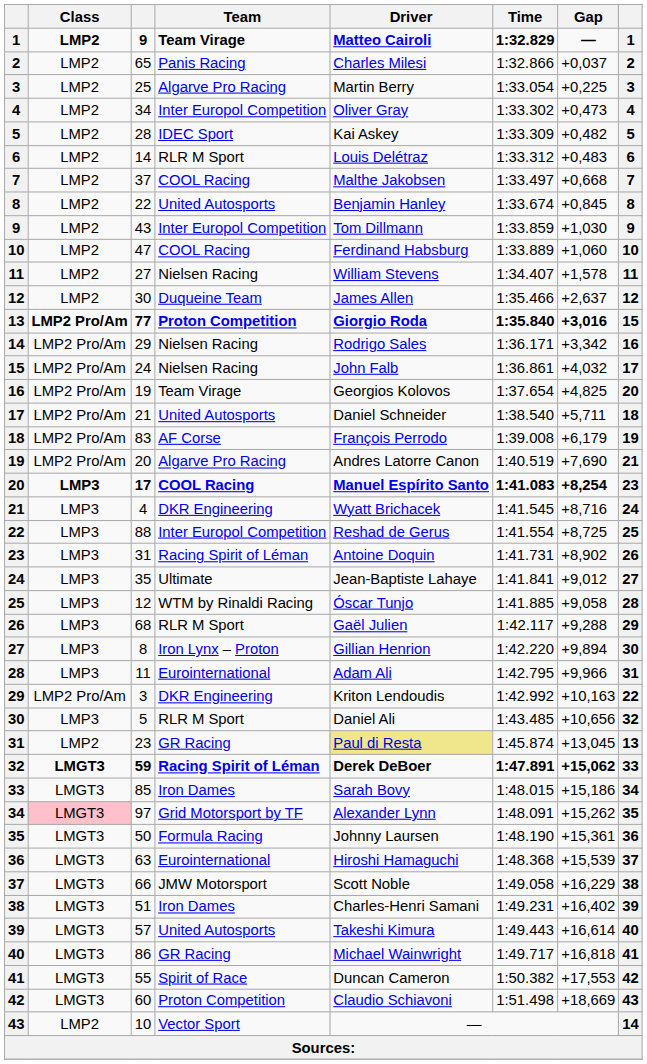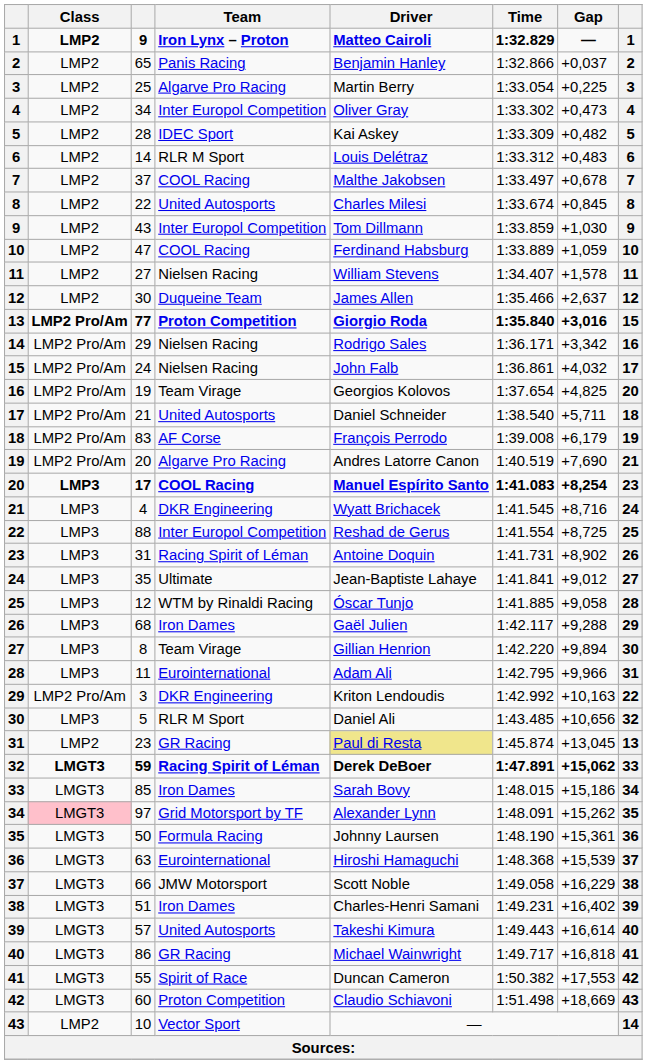(202, 40) Team Virage -> (223, 40) Iron Lynx – Proton
(380, 63) Charles Milesi -> (389, 63) Benjamin Hanley
(584, 181) +0,668 -> (584, 181) +0,678
(389, 204) Benjamin Hanley -> (380, 204) Charles Milesi
(584, 251) +1,060 -> (584, 251) +1,059
(201, 626) RLR M Sport -> (197, 626) Iron Dames
(219, 649) Iron Lynx – Proton -> (200, 649) Team Virage
